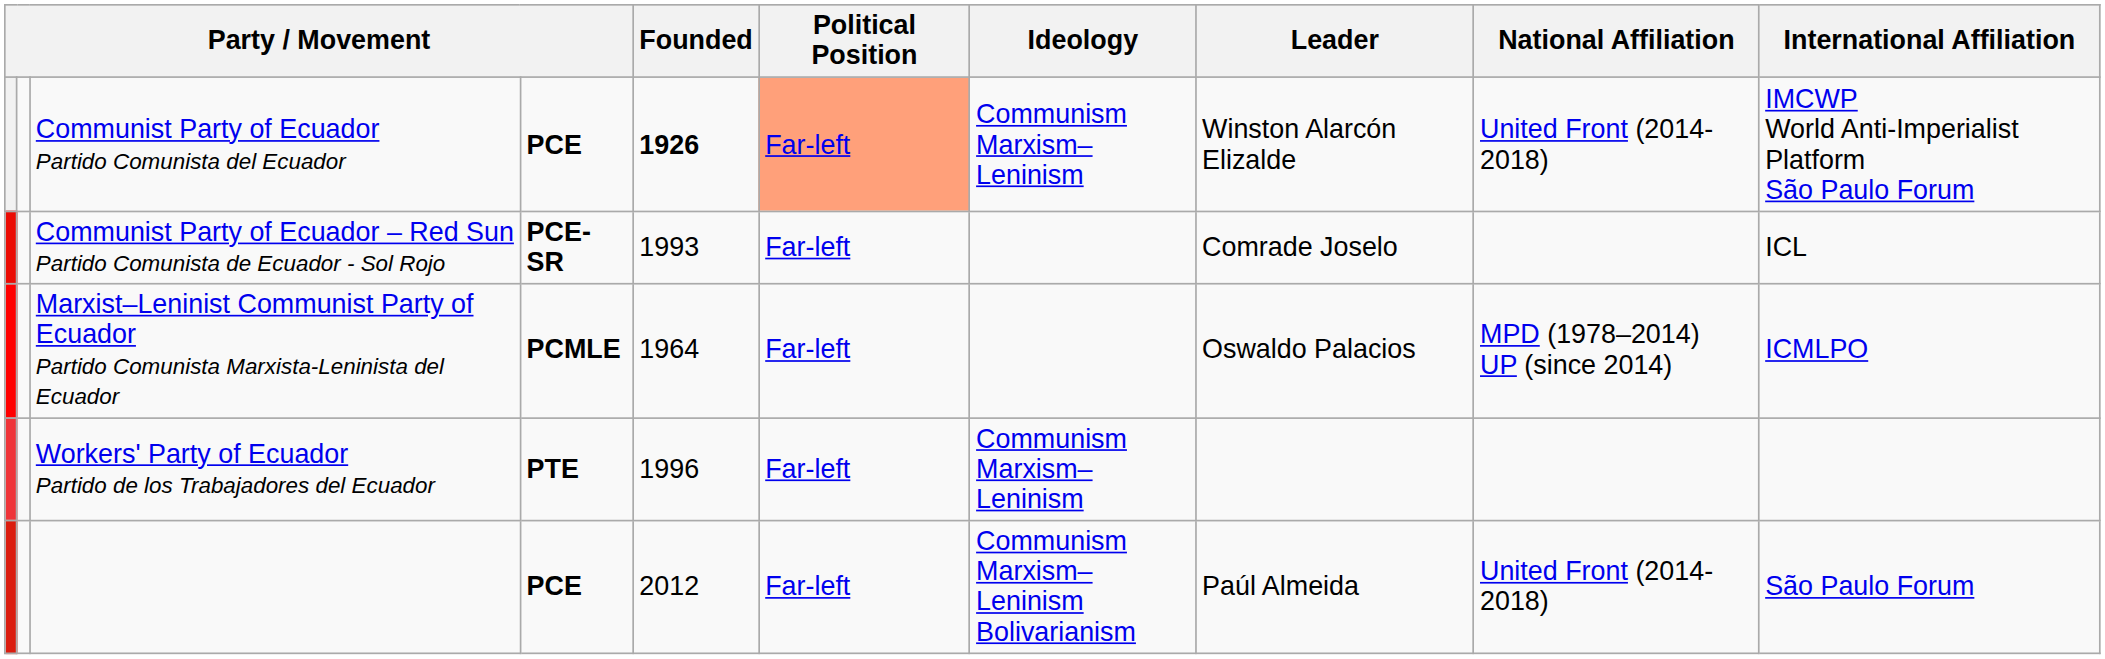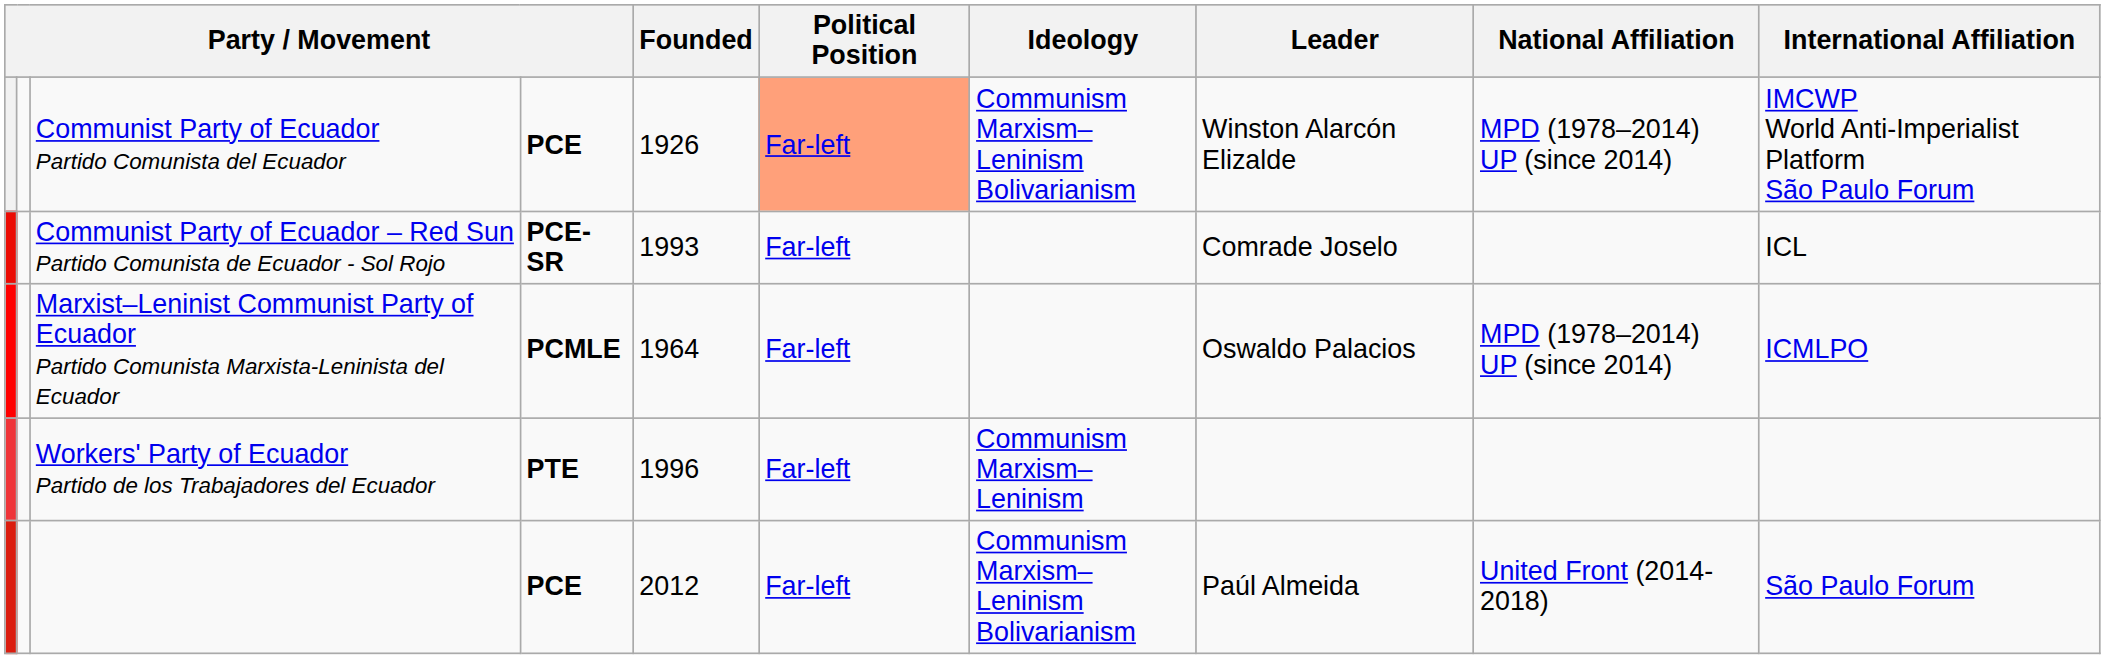(669, 144) bold -> (669, 144) normal
(1052, 144) Communism Marxism–Leninism -> (1056, 144) Communism Marxism–Leninism Bolivarianism
(1597, 144) United Front (2014-2018) -> (1590, 144) MPD (1978–2014) UP (since 2014)
